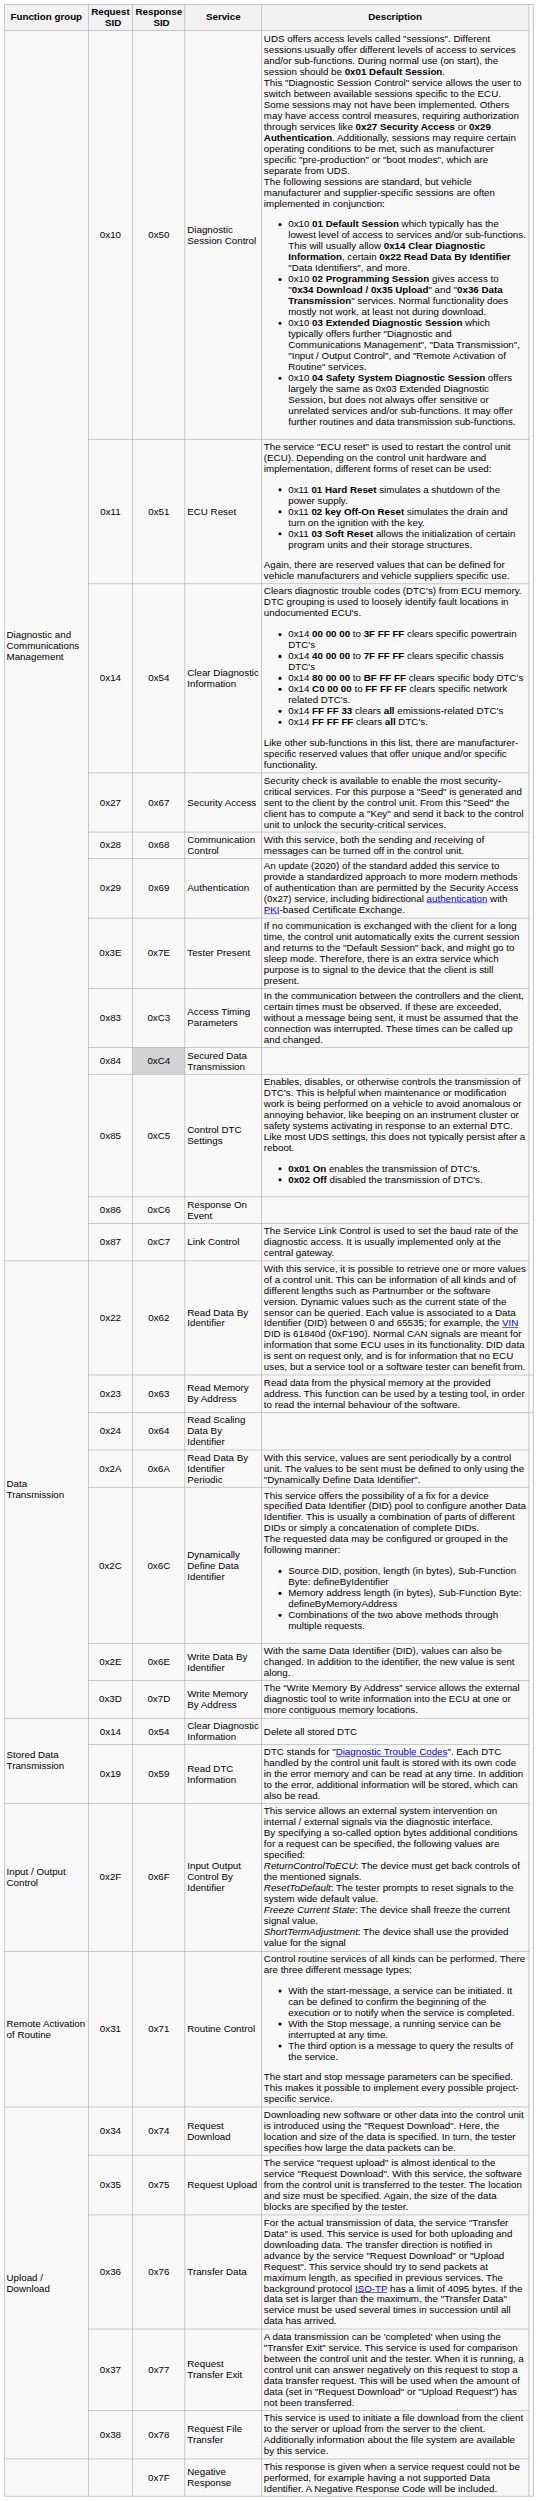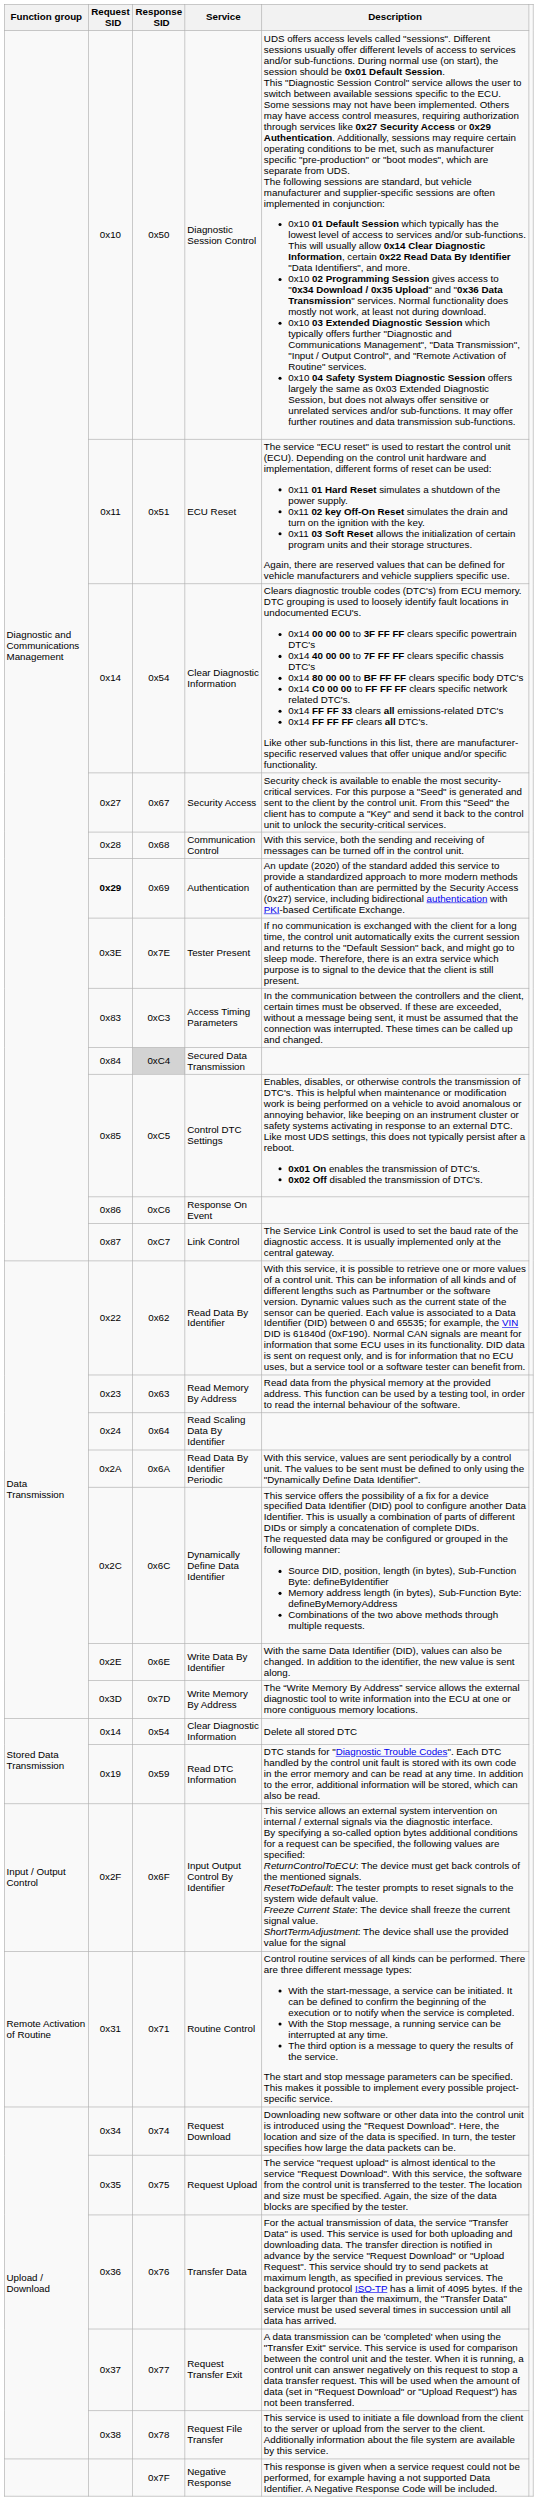(110, 888) normal -> (110, 888) bold
